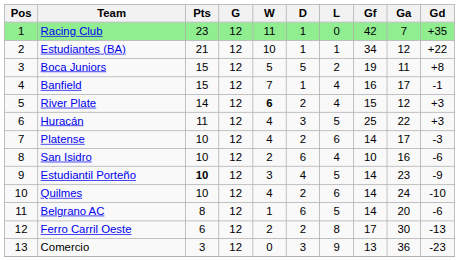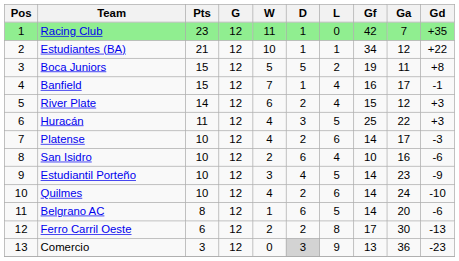(269, 103) bold -> (269, 103) normal
(202, 175) bold -> (202, 175) normal
(303, 247) no background -> (303, 247) lightgrey background
